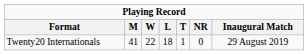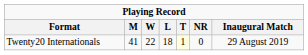(183, 42) no background -> (183, 42) lightyellow background
